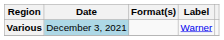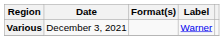(86, 27) lightblue background -> (86, 27) no background
